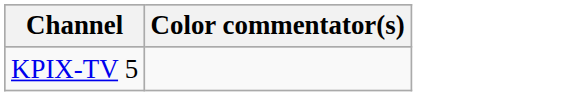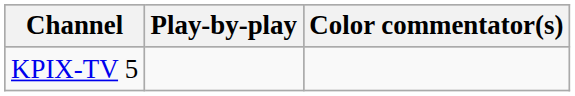+ column: (224, 25)
